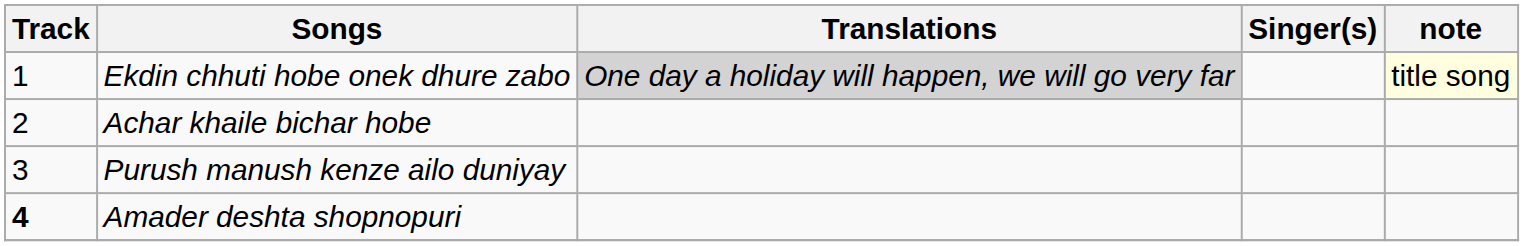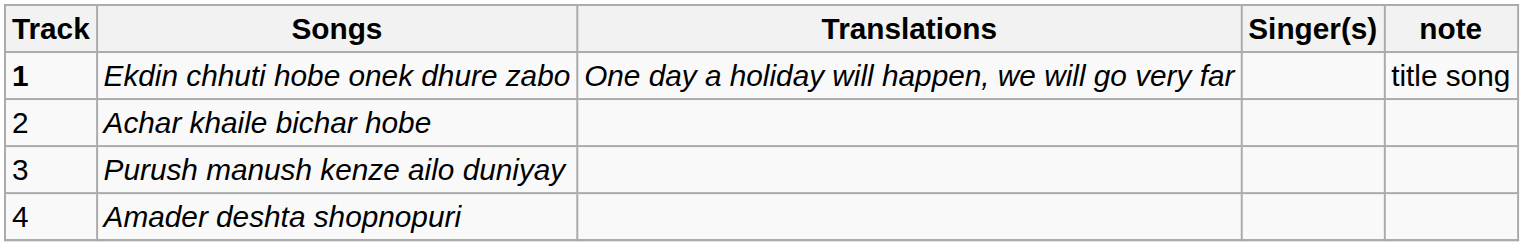(20, 76) normal -> (20, 76) bold
(909, 76) lightgrey background -> (909, 76) no background
(1451, 76) lightyellow background -> (1451, 76) no background
(20, 217) bold -> (20, 217) normal
